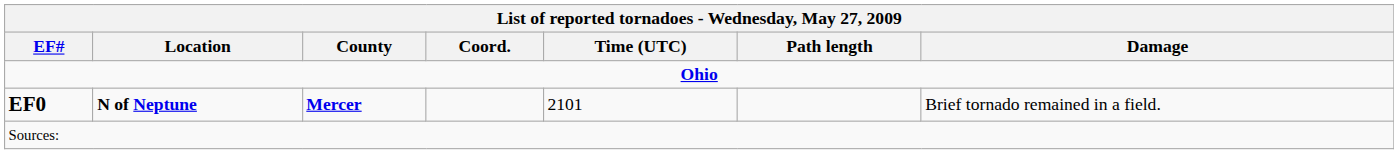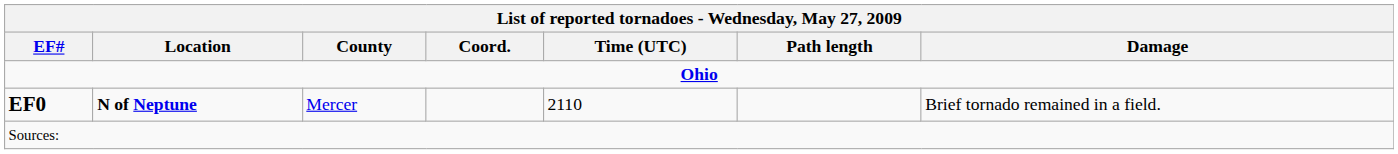(334, 104) bold -> (332, 104) normal
(565, 104) 2101 -> (565, 104) 2110
